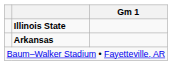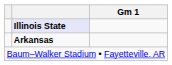(40, 26) no background -> (40, 26) lavender background
